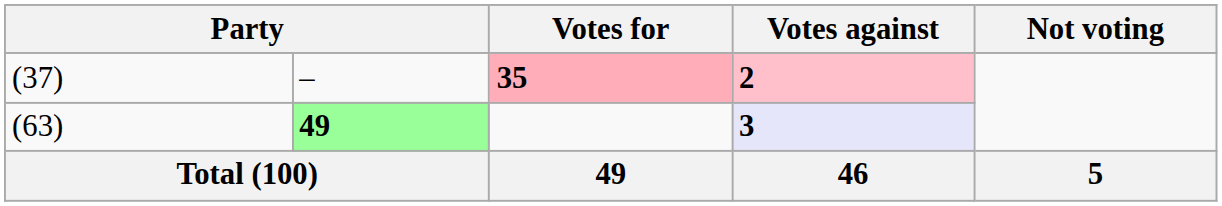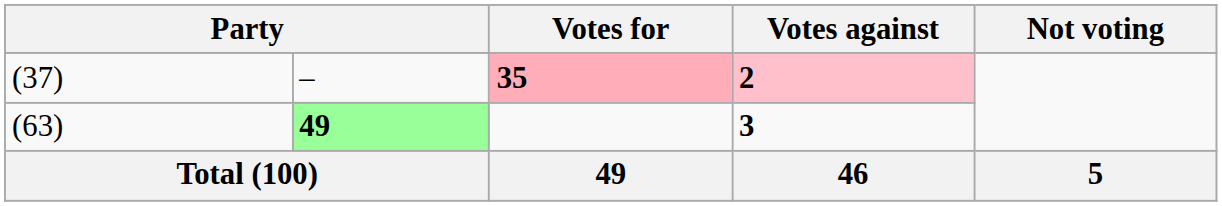(747, 126) lavender background -> (747, 126) no background
